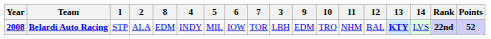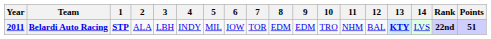columns swapped: (281, 12) <-> (165, 12)
(16, 27) 2008 -> (16, 27) 2011
(120, 27) normal -> (120, 27) bold
(471, 27) 52 -> (472, 27) 51
